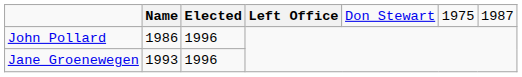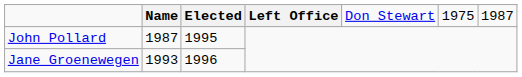(162, 38) 1986 -> (162, 38) 1987
(201, 38) 1996 -> (201, 38) 1995
